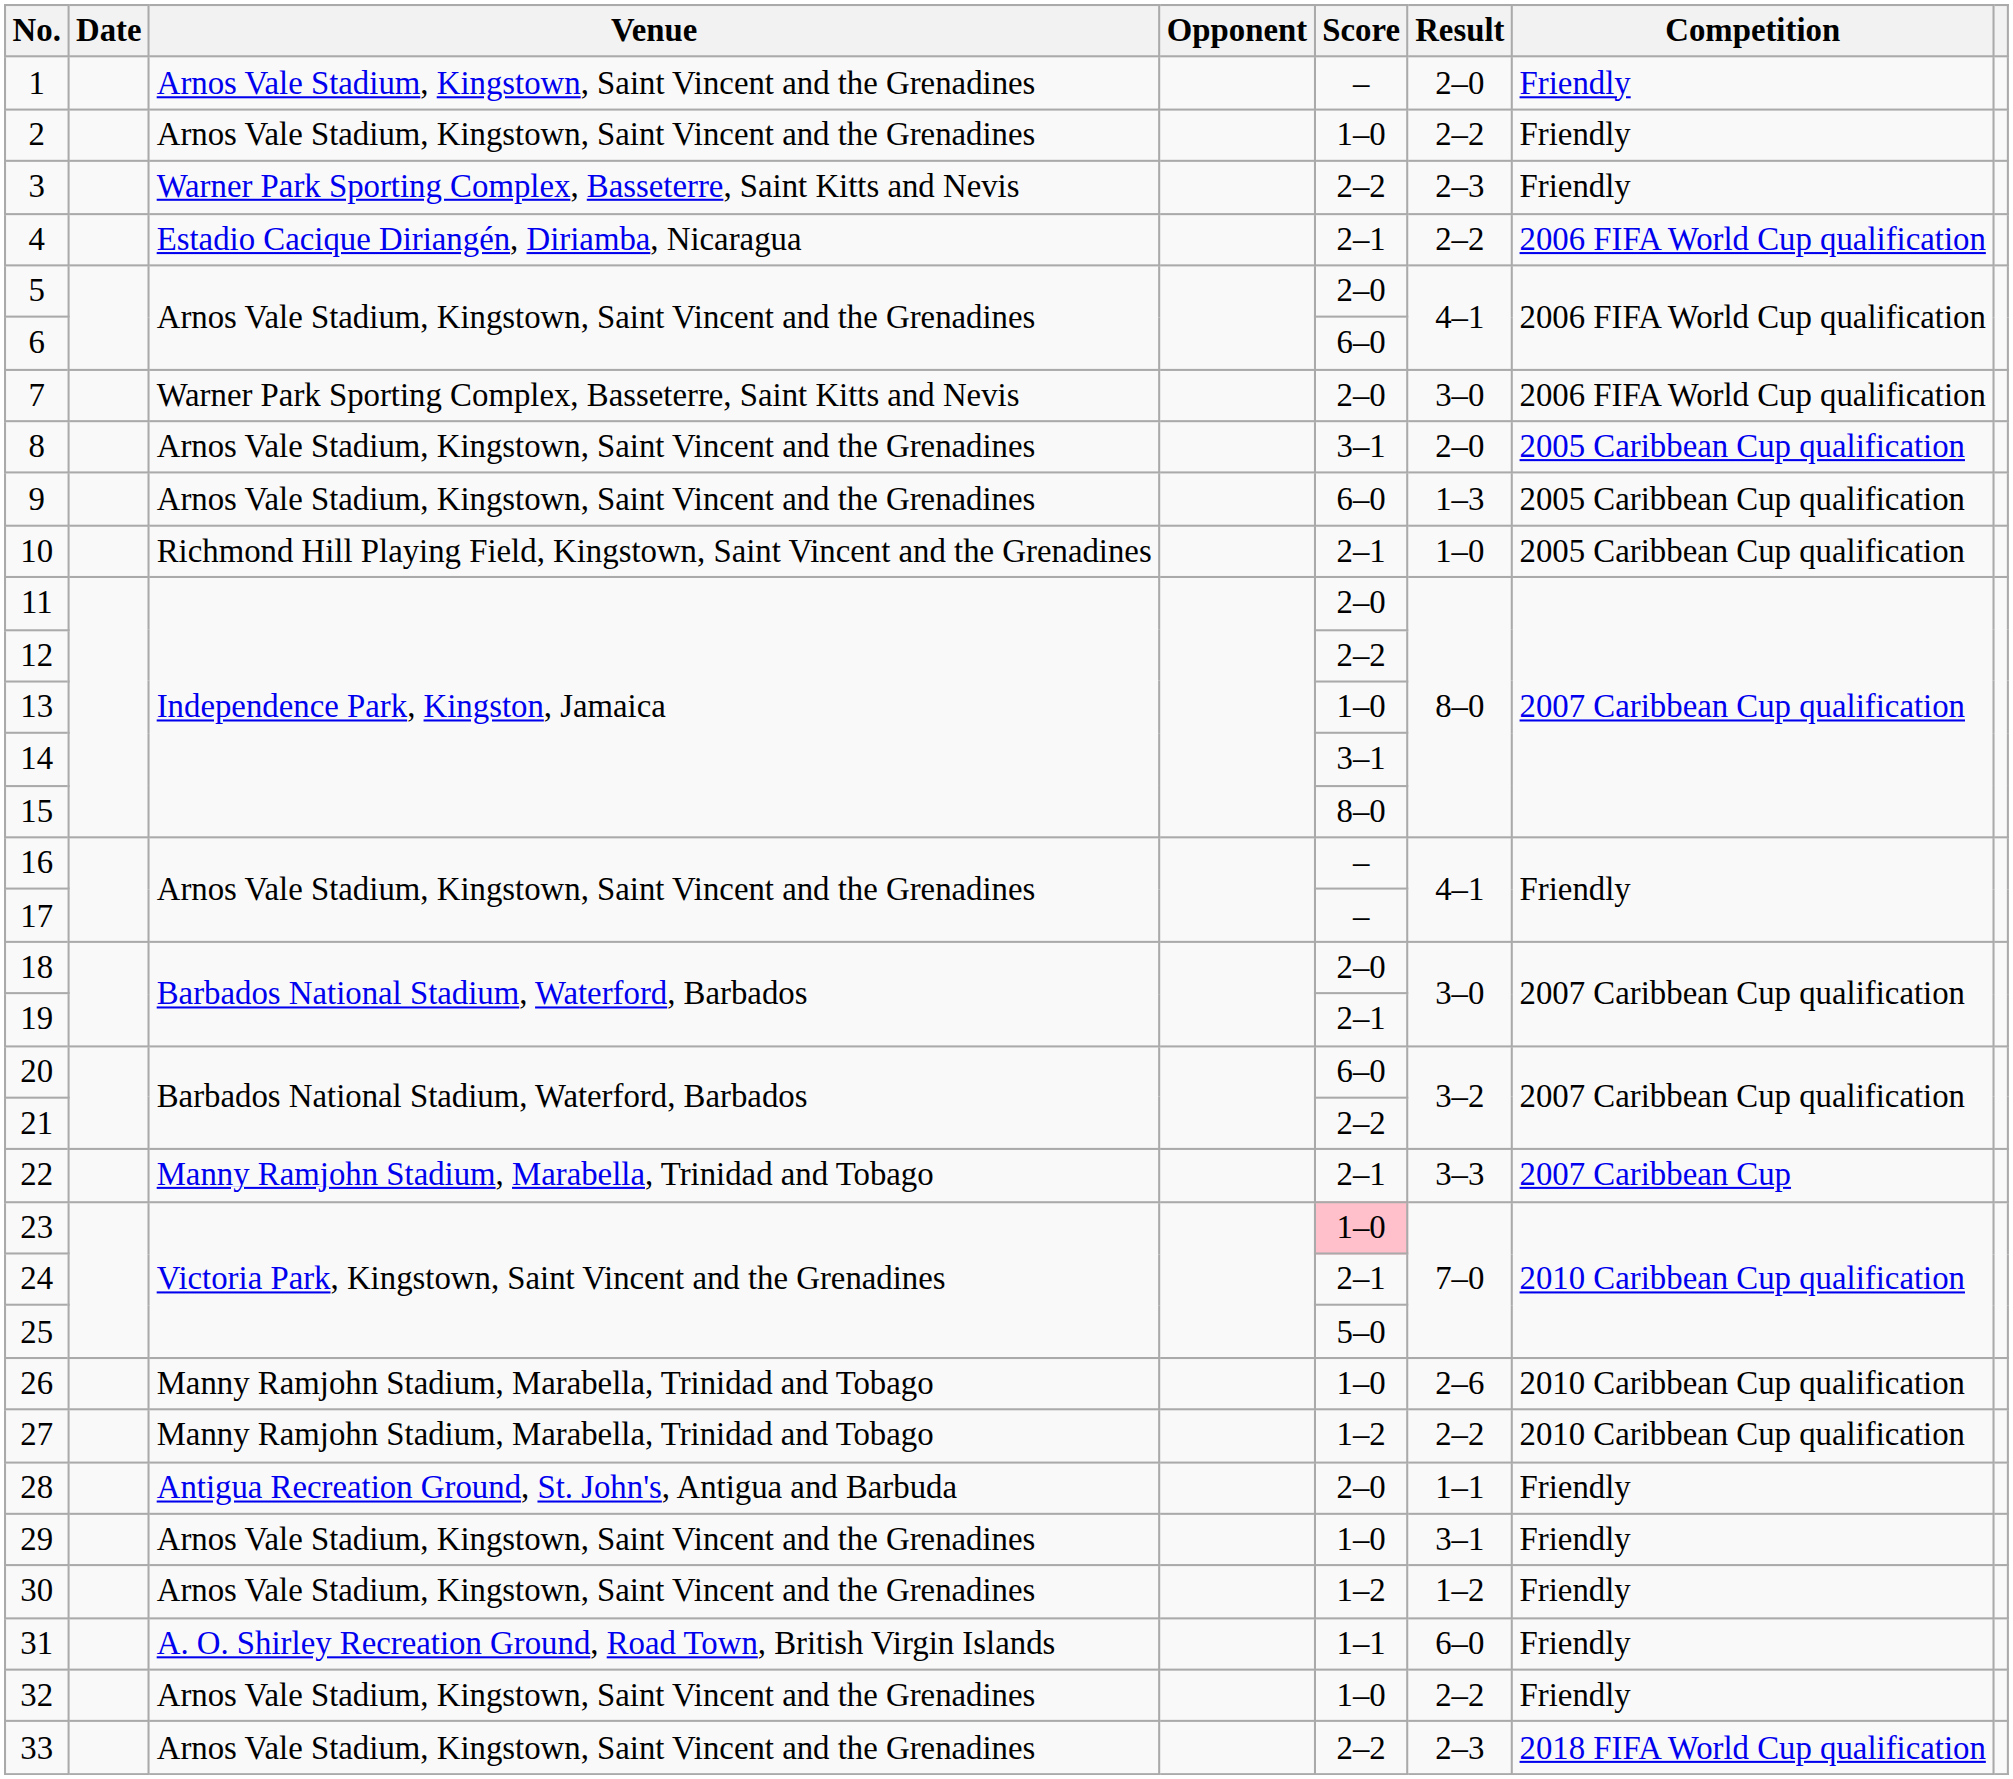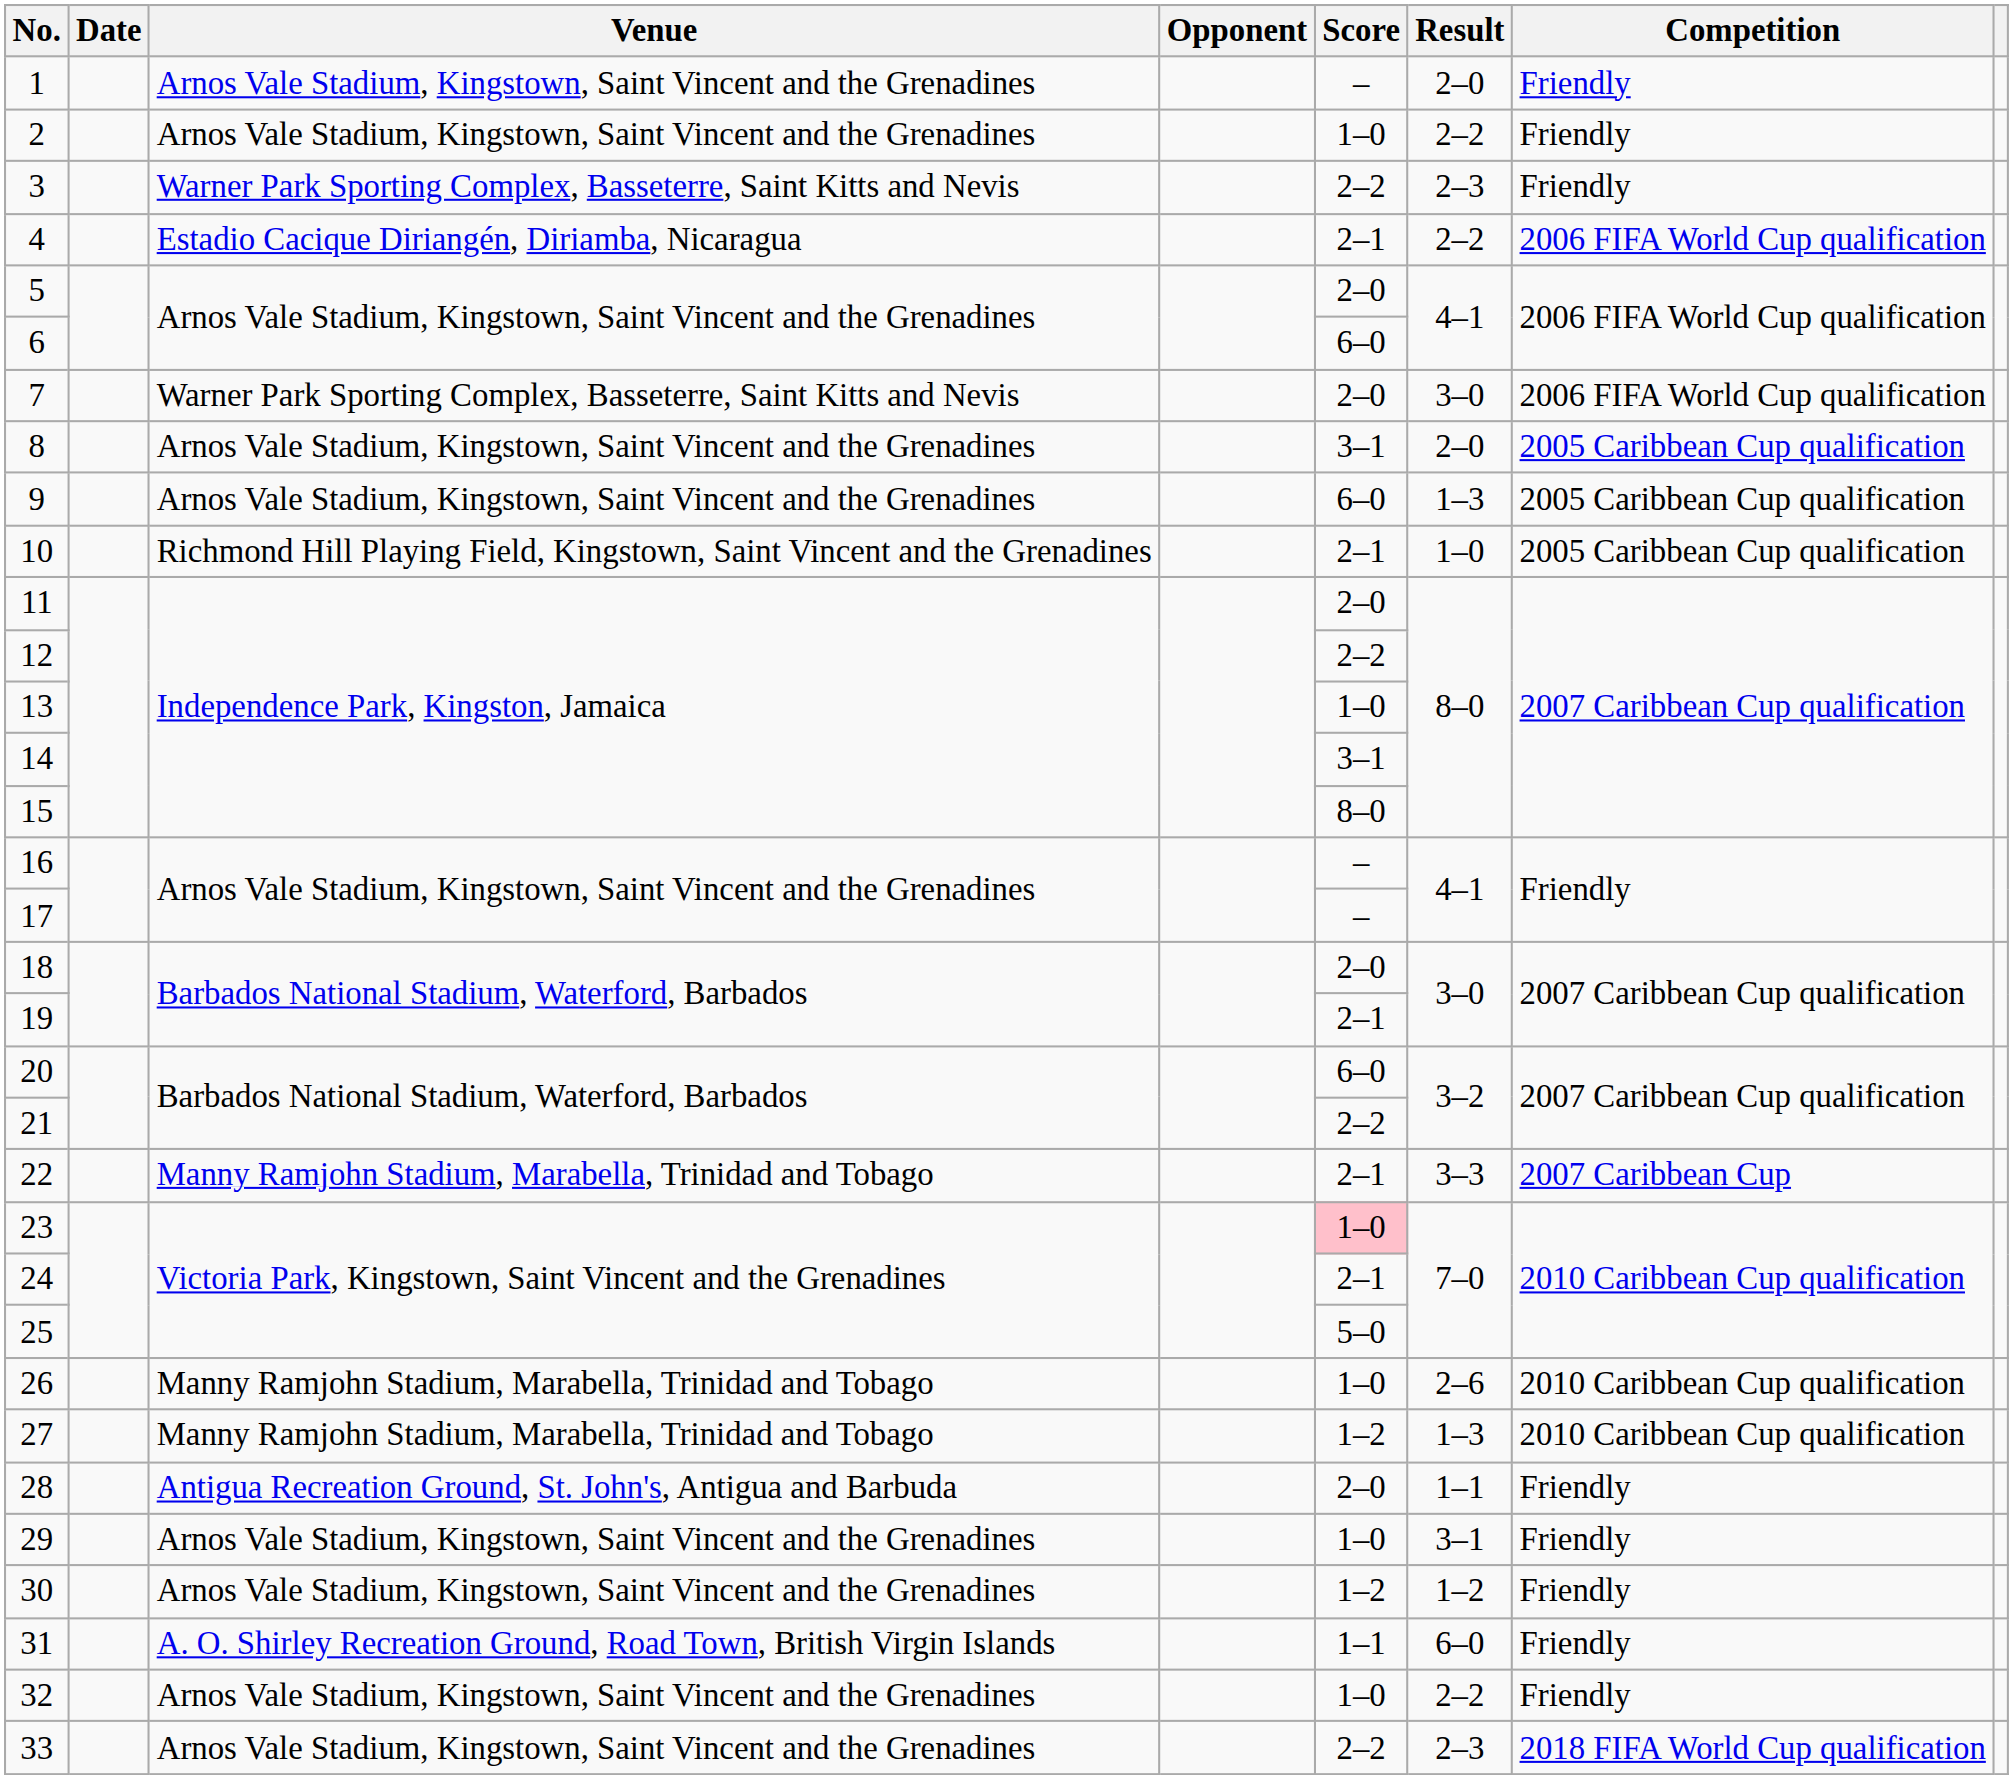(1460, 1435) 2–2 -> (1460, 1435) 1–3
